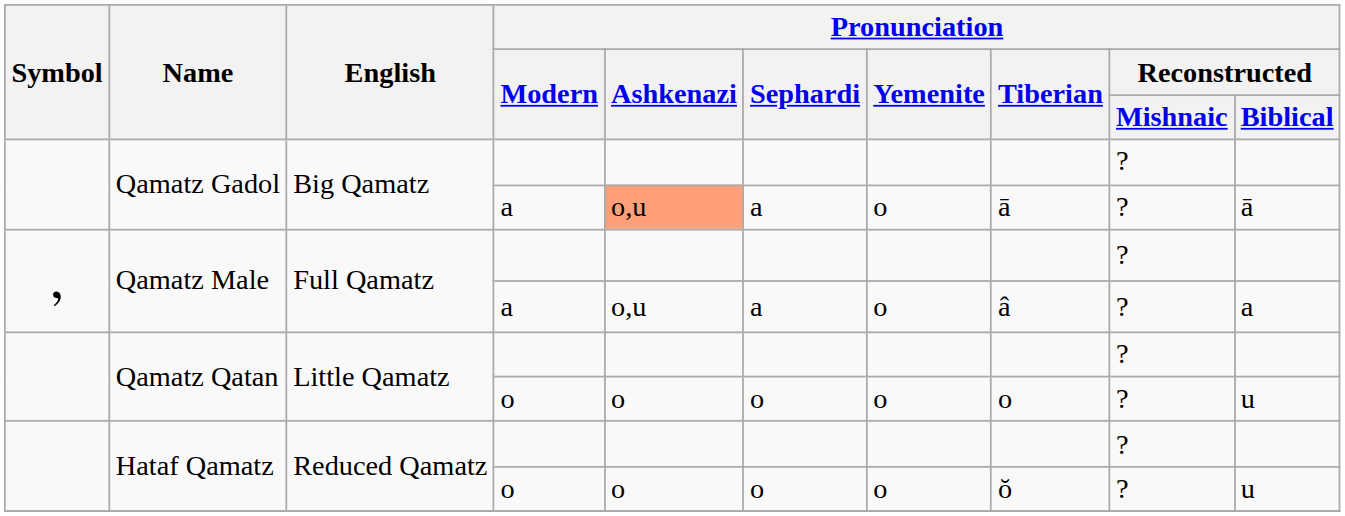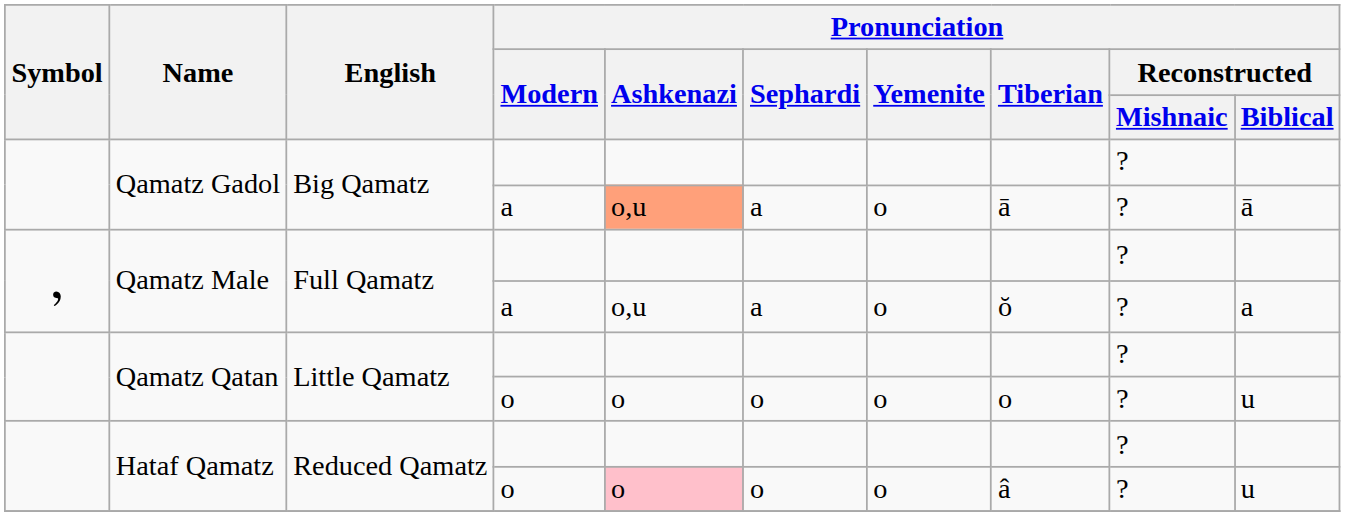(1004, 305) â -> (1005, 305) ŏ
(618, 488) no background -> (618, 488) pink background
(1005, 488) ŏ -> (1004, 488) â
